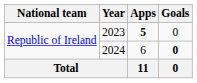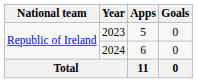(143, 31) bold -> (143, 31) normal
(175, 50) bold -> (175, 50) normal
